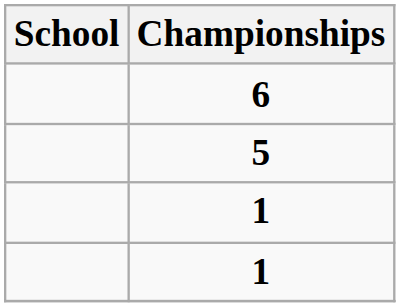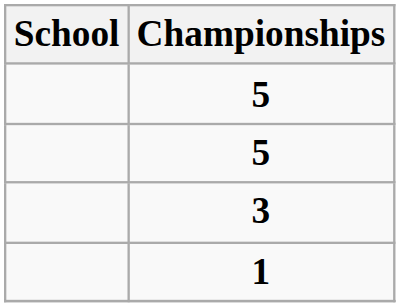(261, 93) 6 -> (261, 93) 5
(261, 211) 1 -> (261, 211) 3
